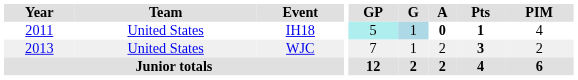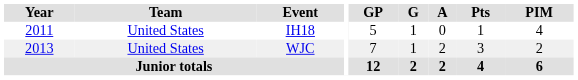(373, 30) paleturquoise background -> (373, 30) no background
(413, 30) lightblue background -> (413, 30) no background
(442, 30) bold -> (442, 30) normal
(481, 30) bold -> (481, 30) normal
(481, 48) bold -> (481, 48) normal
